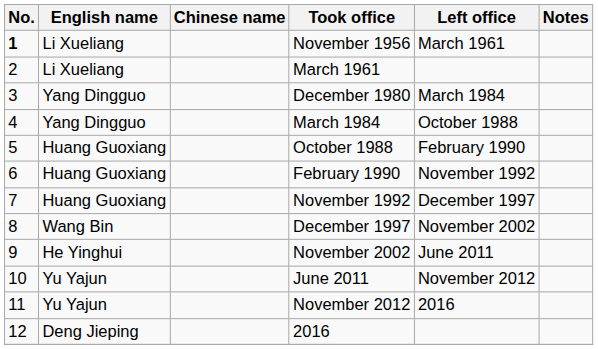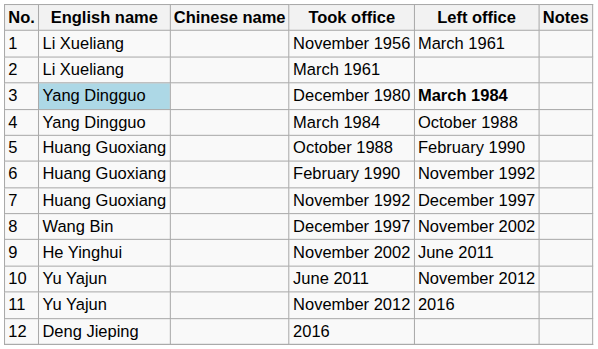(13, 43) bold -> (13, 43) normal
(94, 95) no background -> (94, 95) lightblue background
(461, 95) normal -> (463, 95) bold
